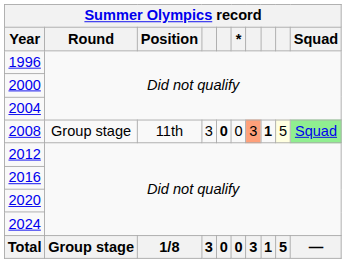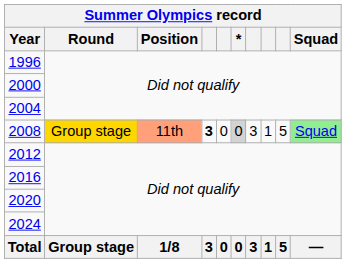(91, 131) no background -> (91, 131) gold background
(169, 131) no background -> (169, 131) lightsalmon background
(209, 131) normal -> (209, 131) bold
(224, 131) bold -> (224, 131) normal
(239, 131) no background -> (239, 131) lightgrey background
(253, 131) lightsalmon background -> (253, 131) no background
(268, 131) bold -> (268, 131) normal
(283, 131) lightyellow background -> (283, 131) no background
